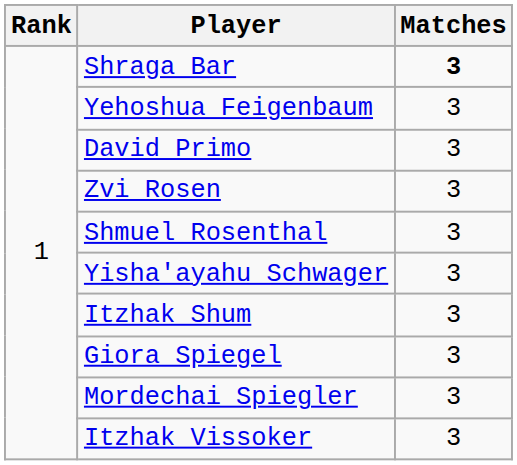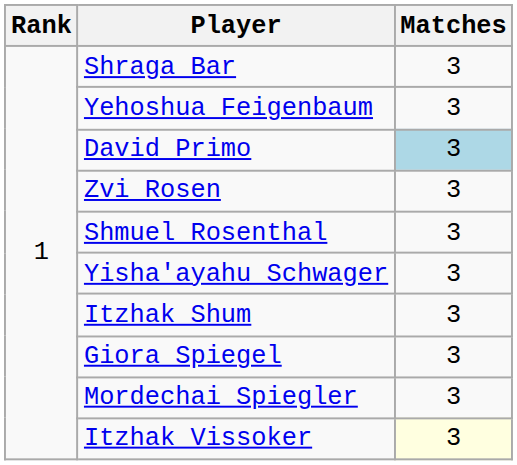(454, 67) bold -> (454, 67) normal
(454, 150) no background -> (454, 150) lightblue background
(454, 439) no background -> (454, 439) lightyellow background
